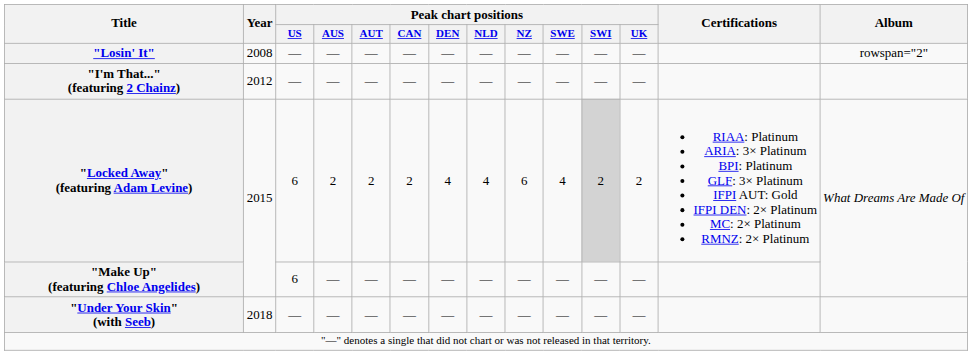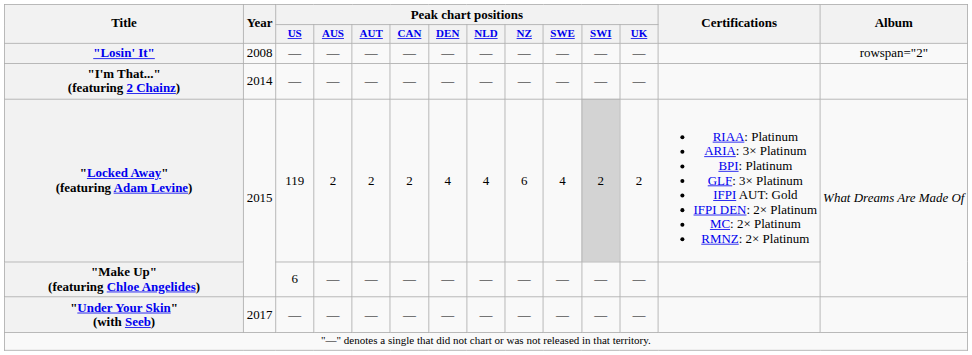(260, 81) 2012 -> (260, 81) 2014
(295, 180) 6 -> (295, 180) 119
(260, 314) 2018 -> (260, 314) 2017
